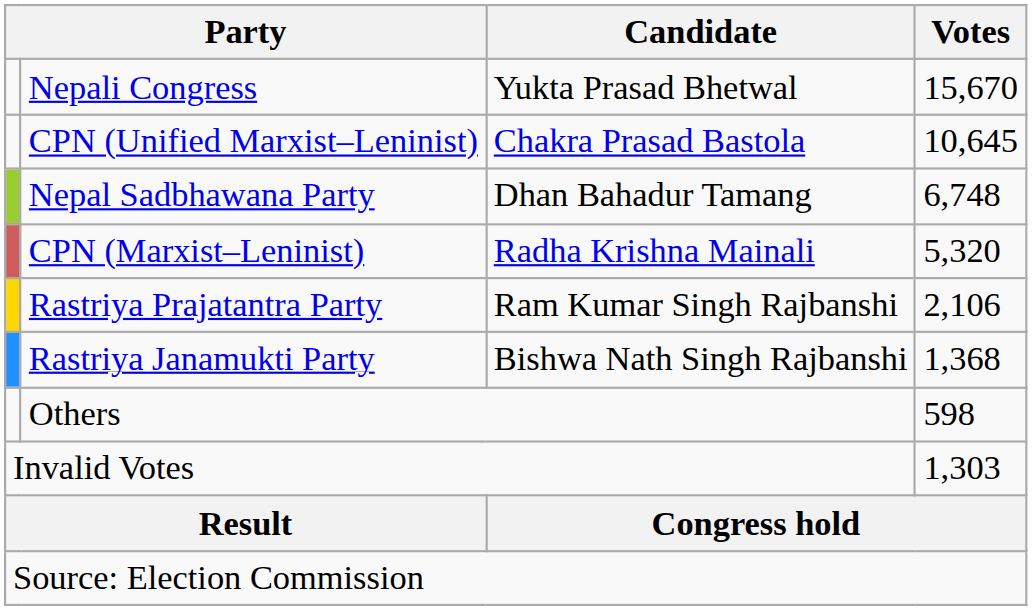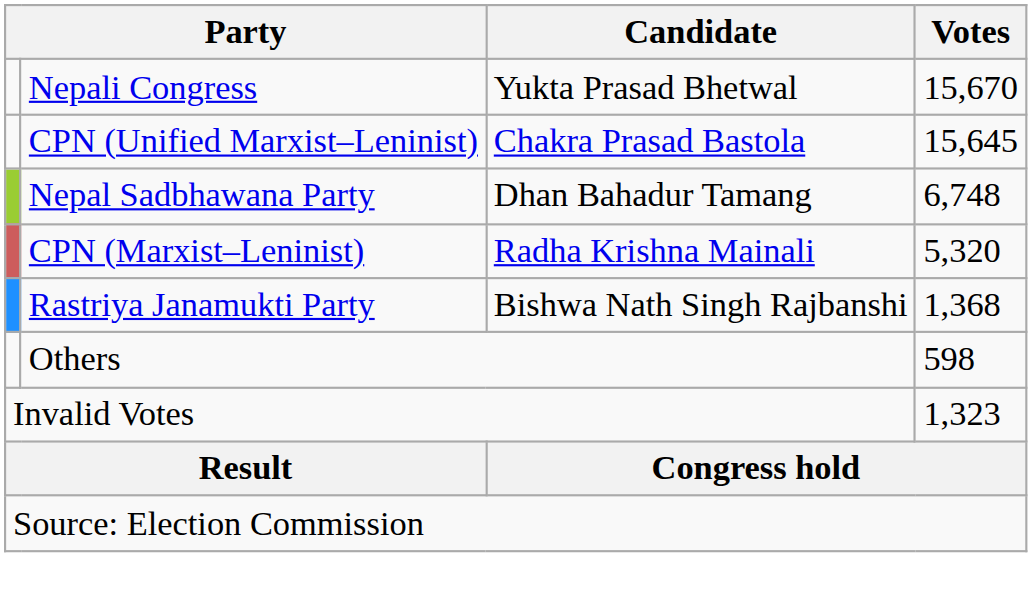(971, 140) 10,645 -> (971, 140) 15,645
- row: (206, 304)
(962, 468) 1,303 -> (962, 413) 1,323
